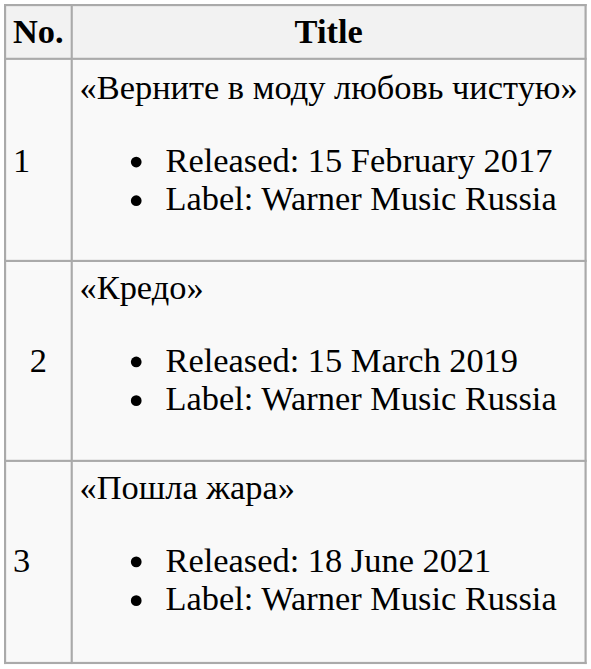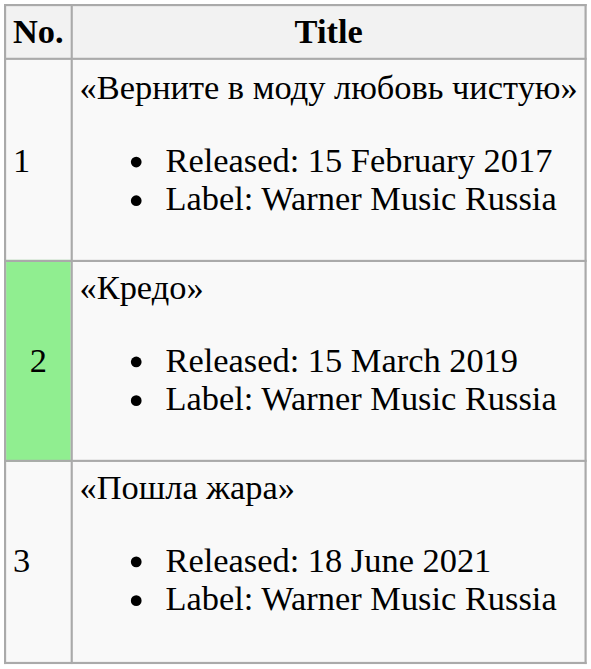(38, 360) no background -> (38, 360) lightgreen background
